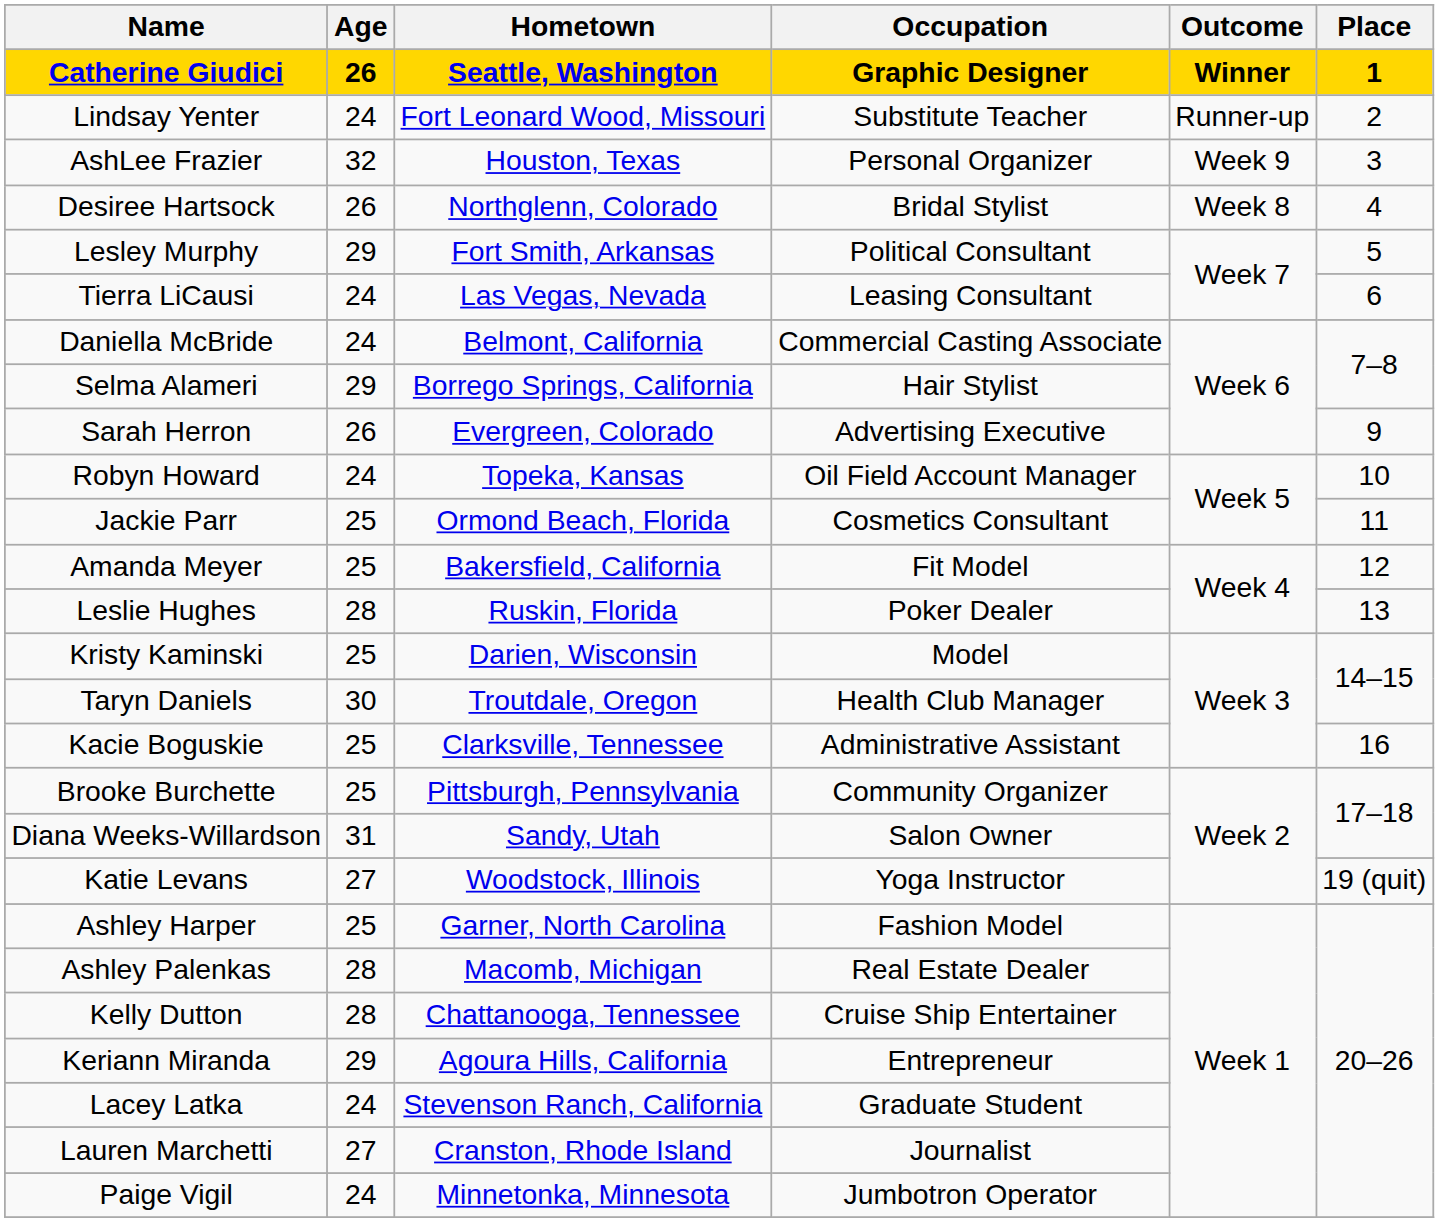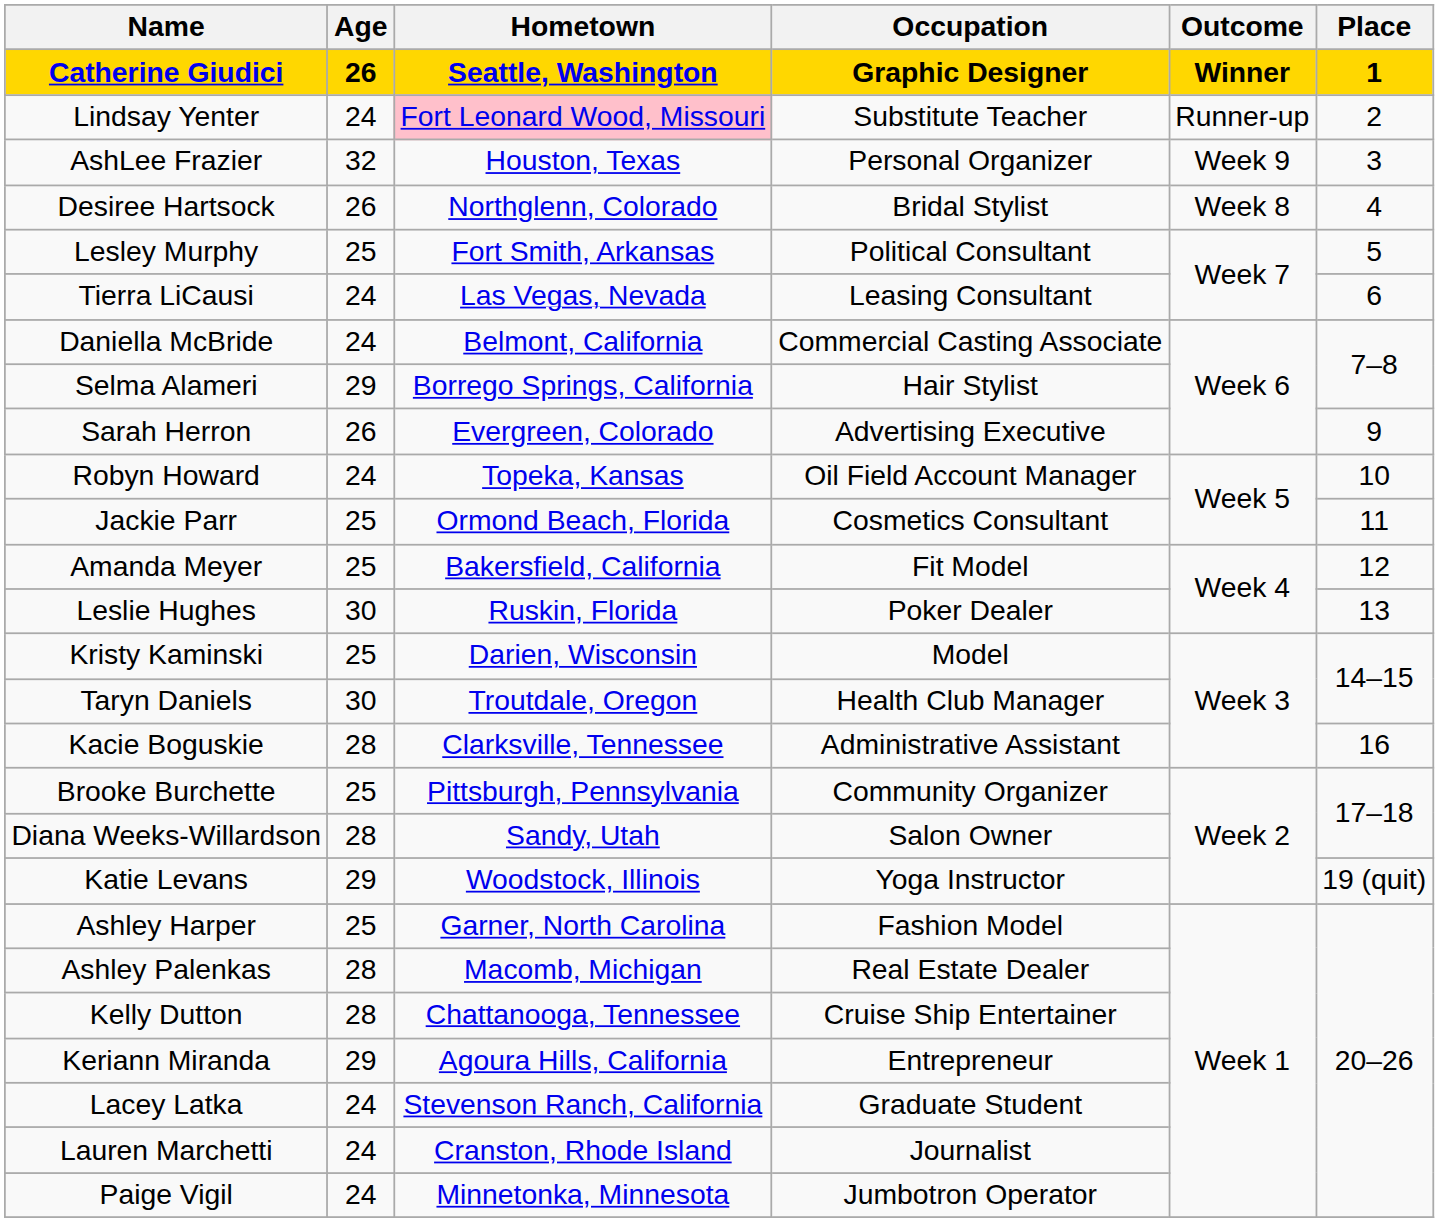(583, 116) no background -> (583, 116) pink background
(361, 251) 29 -> (361, 251) 25
(361, 610) 28 -> (361, 610) 30
(361, 745) 25 -> (361, 745) 28
(361, 835) 31 -> (361, 835) 28
(361, 880) 27 -> (361, 880) 29
(361, 1149) 27 -> (361, 1149) 24
